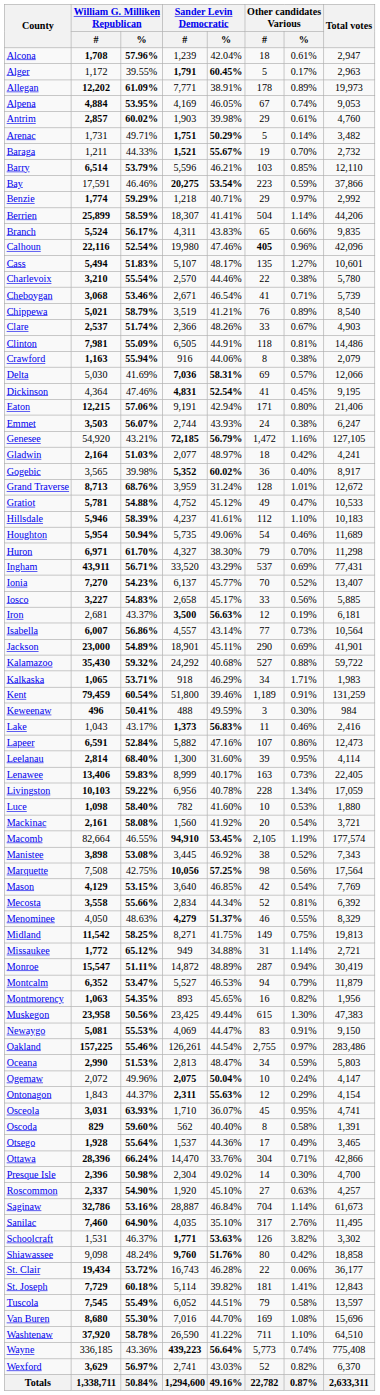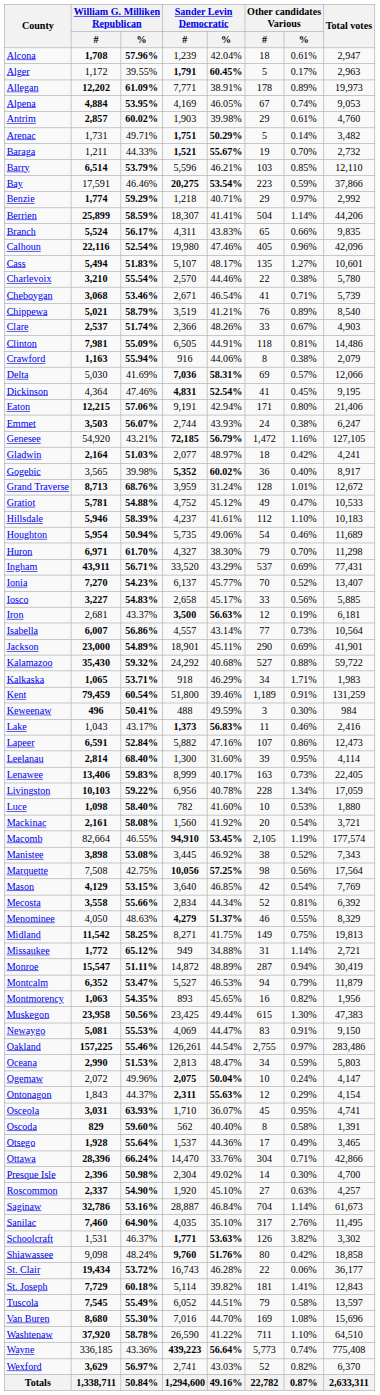(264, 247) bold -> (264, 247) normal
